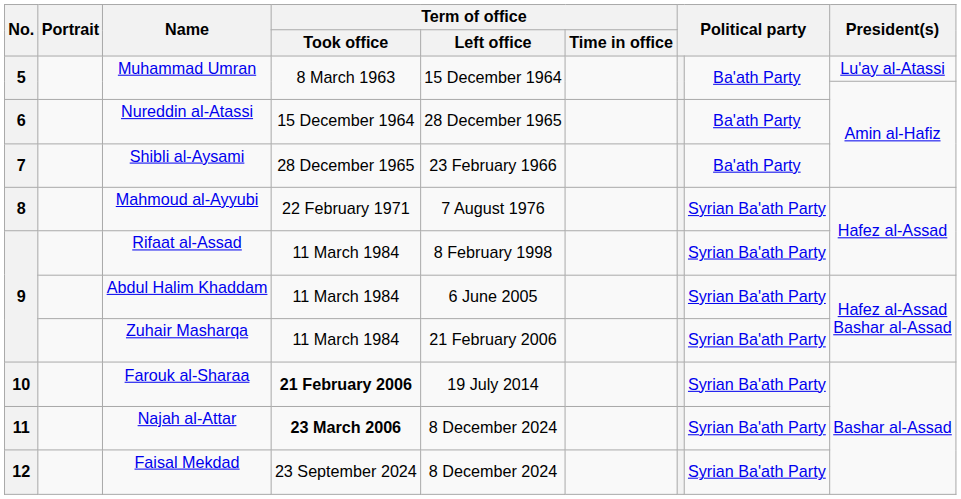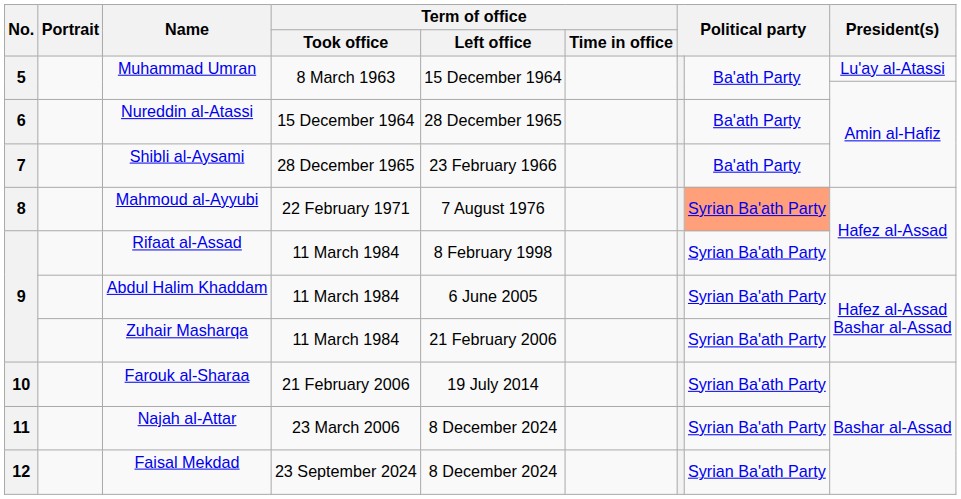(757, 209) no background -> (757, 209) lightsalmon background
(346, 384) bold -> (346, 384) normal
(346, 428) bold -> (346, 428) normal
